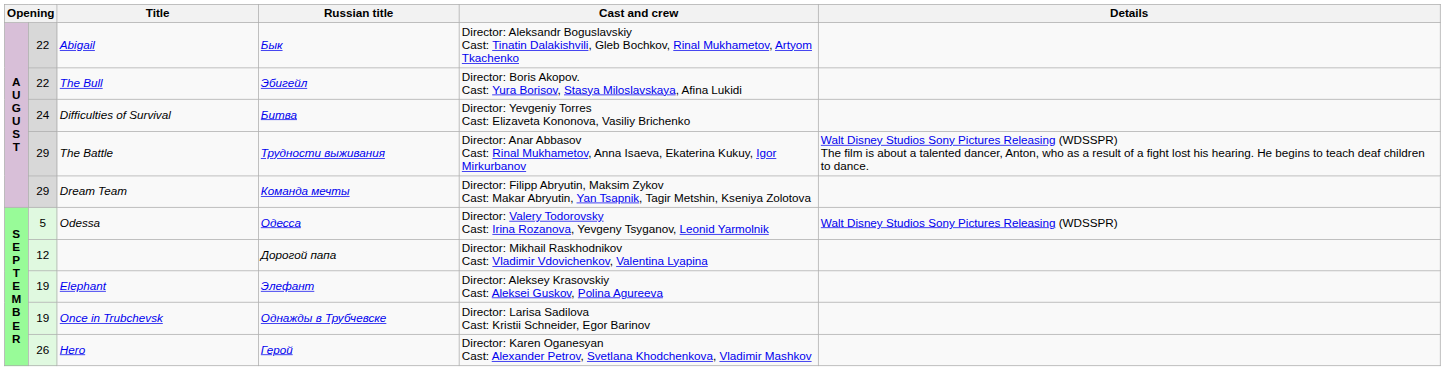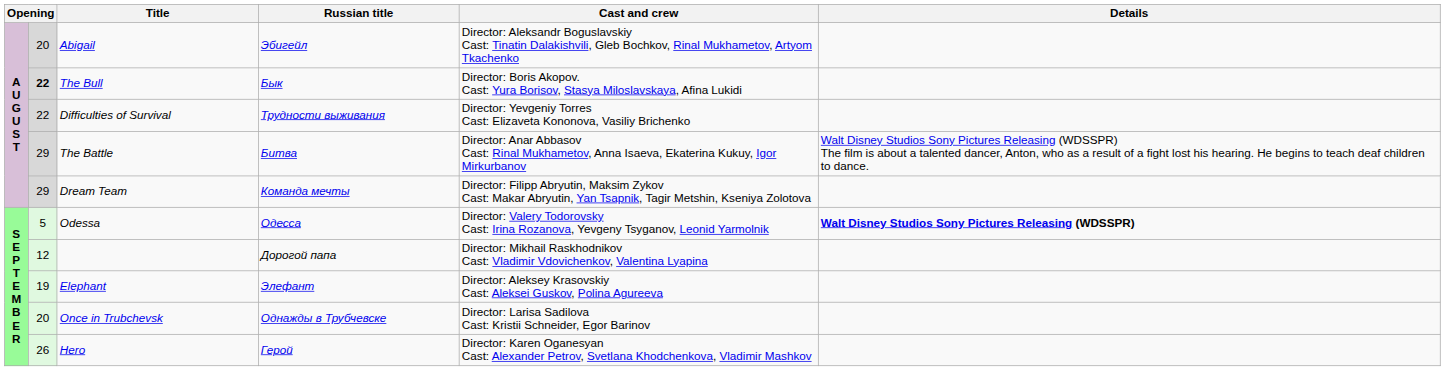(43, 45) 22 -> (43, 45) 20
(272, 45) Бык -> (284, 45) Эбигейл
(43, 83) normal -> (43, 83) bold
(284, 83) Эбигейл -> (272, 83) Бык
(43, 115) 24 -> (43, 115) 22
(279, 115) Битва -> (323, 115) Трудности выживания
(323, 153) Трудности выживания -> (279, 153) Битва
(969, 223) normal -> (978, 223) bold
(43, 318) 19 -> (43, 318) 20
